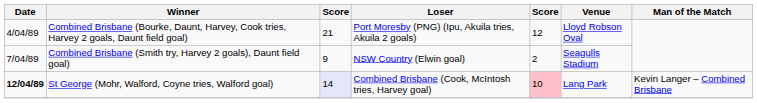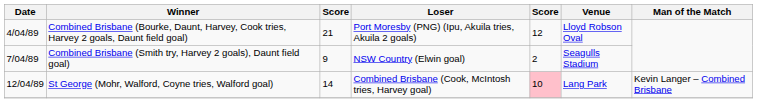(25, 84) bold -> (25, 84) normal
(328, 84) lavender background -> (328, 84) no background
